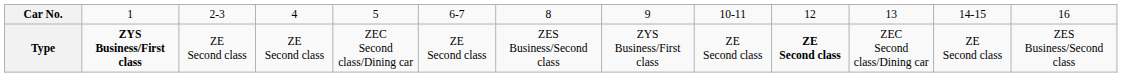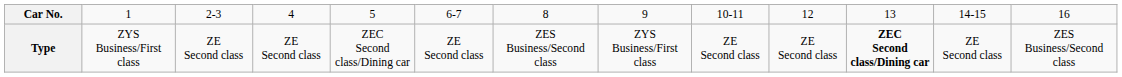(130, 48) bold -> (128, 48) normal
(810, 48) bold -> (808, 48) normal
(891, 48) normal -> (890, 48) bold
